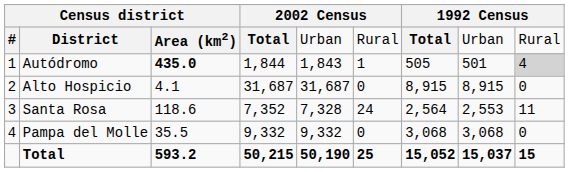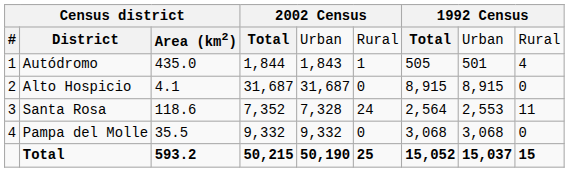(176, 65) bold -> (176, 65) normal
(523, 65) lightgrey background -> (523, 65) no background
